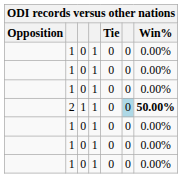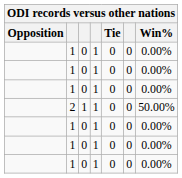(128, 107) lightblue background -> (129, 107) no background
(156, 107) bold -> (156, 107) normal
